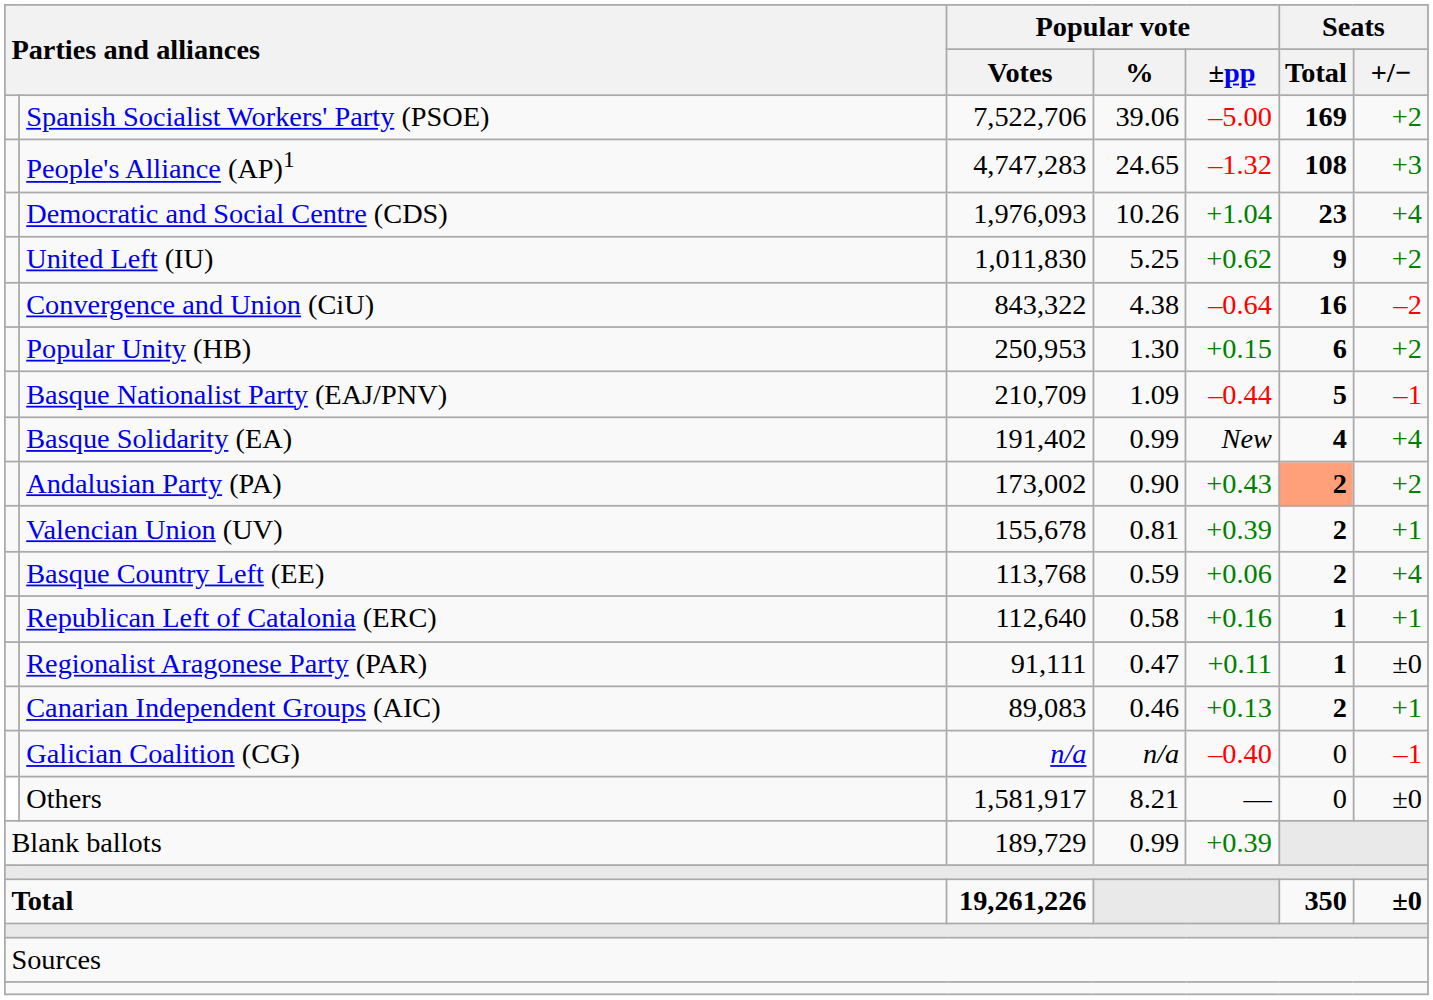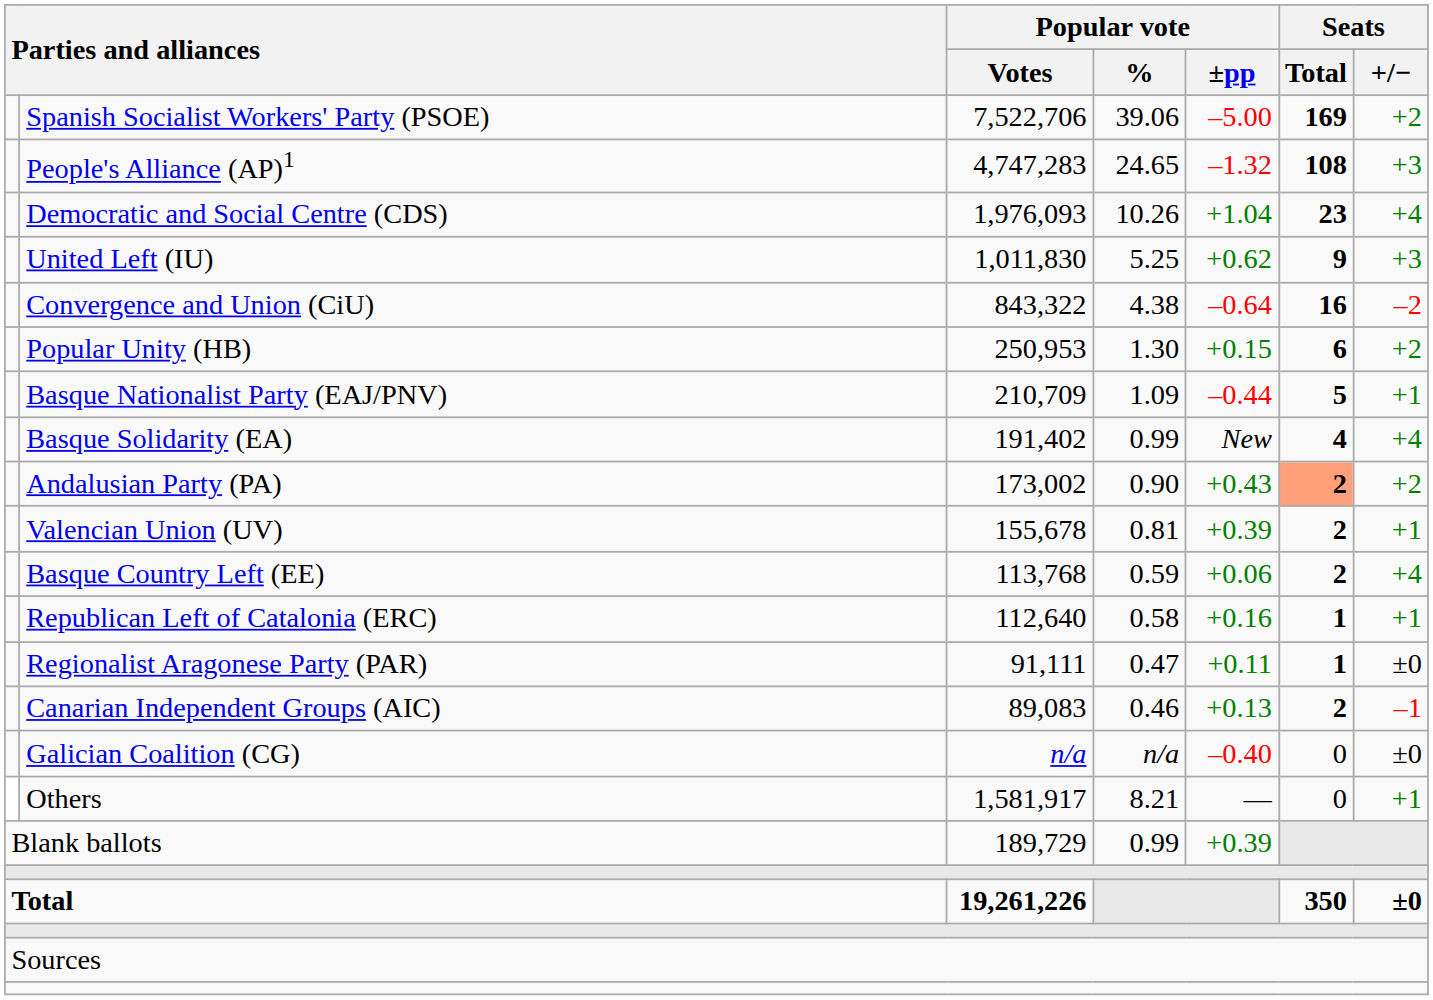(1407, 259) +2 -> (1407, 259) +3
(1408, 393) –1 -> (1407, 393) +1
(1407, 708) +1 -> (1408, 708) –1
(1408, 753) –1 -> (1407, 753) ±0
(1407, 798) ±0 -> (1407, 798) +1
